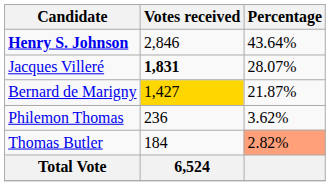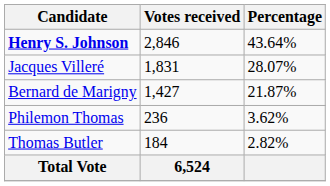(162, 67) bold -> (162, 67) normal
(162, 92) gold background -> (162, 92) no background
(268, 142) lightsalmon background -> (268, 142) no background
